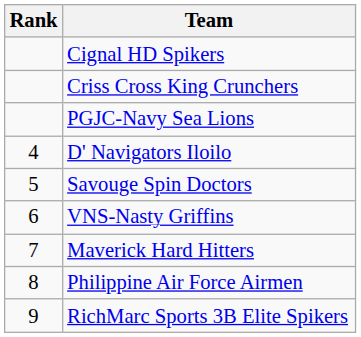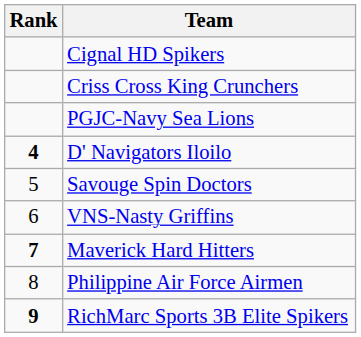(33, 151) normal -> (33, 151) bold
(33, 250) normal -> (33, 250) bold
(33, 315) normal -> (33, 315) bold
